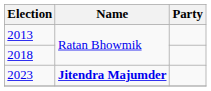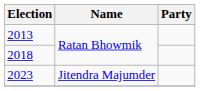(112, 75) bold -> (107, 75) normal
